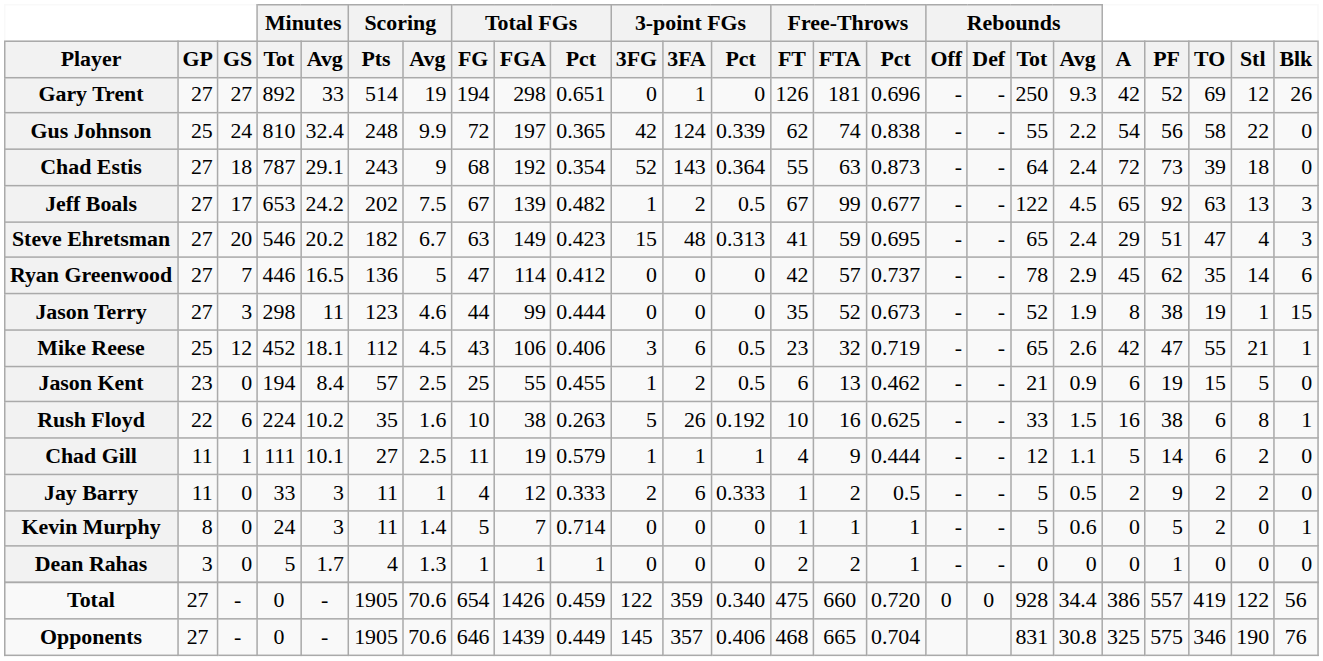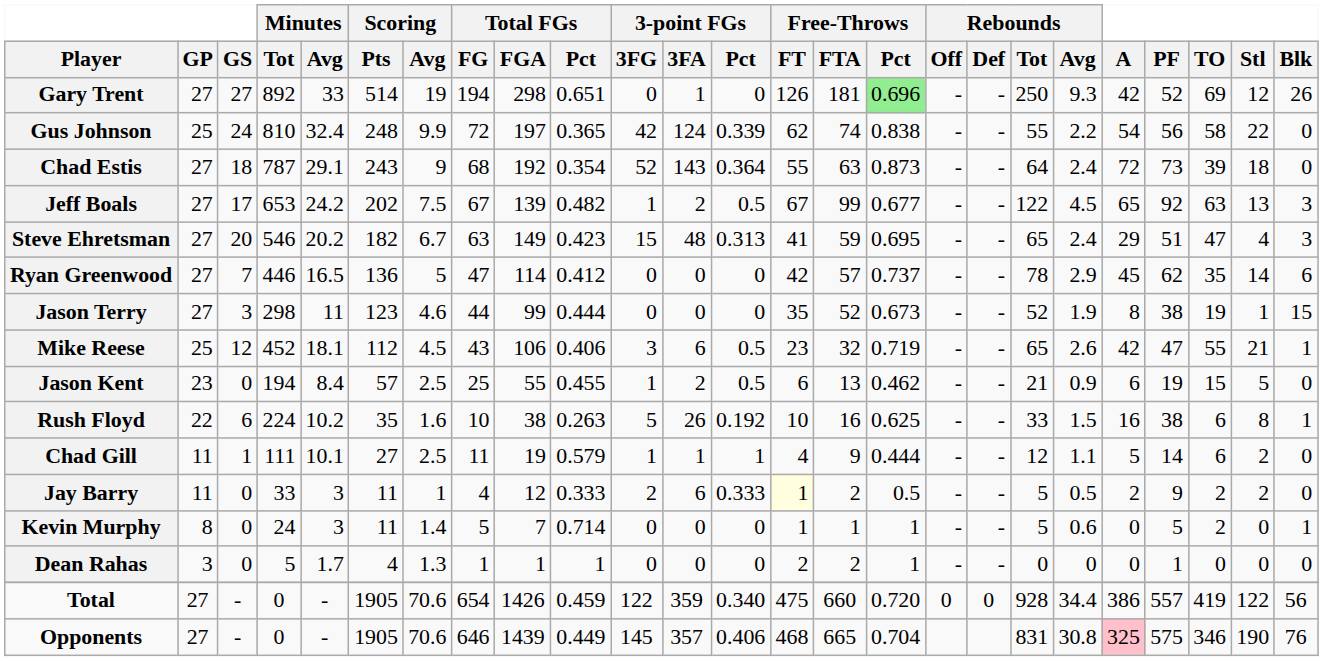(896, 95) no background -> (896, 95) lightgreen background
(803, 492) no background -> (803, 492) lightyellow background
(1123, 636) no background -> (1123, 636) pink background
